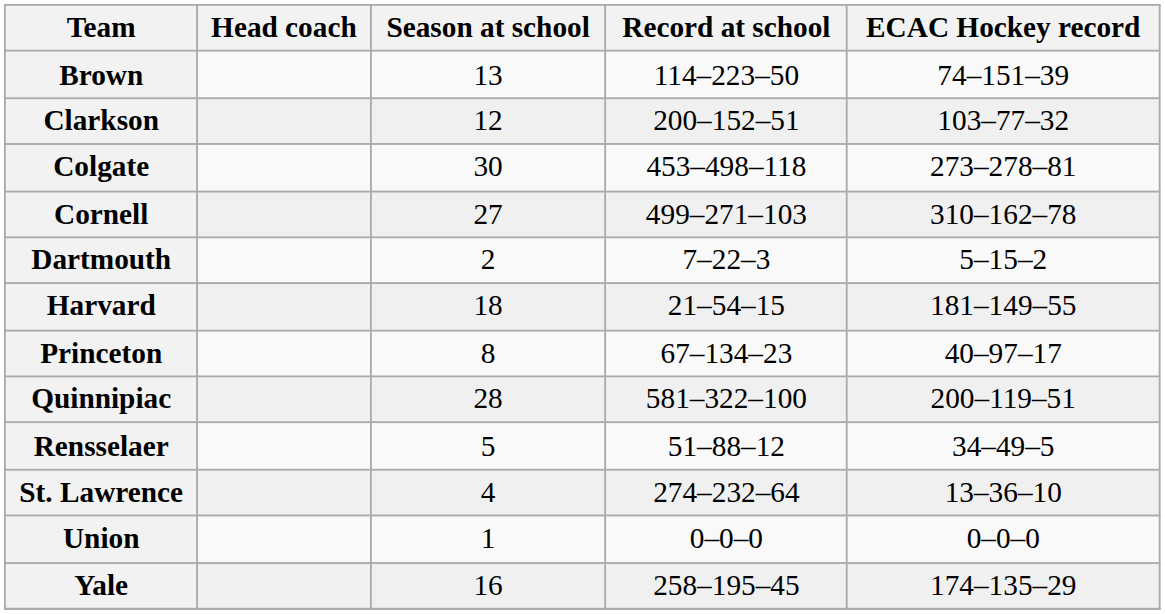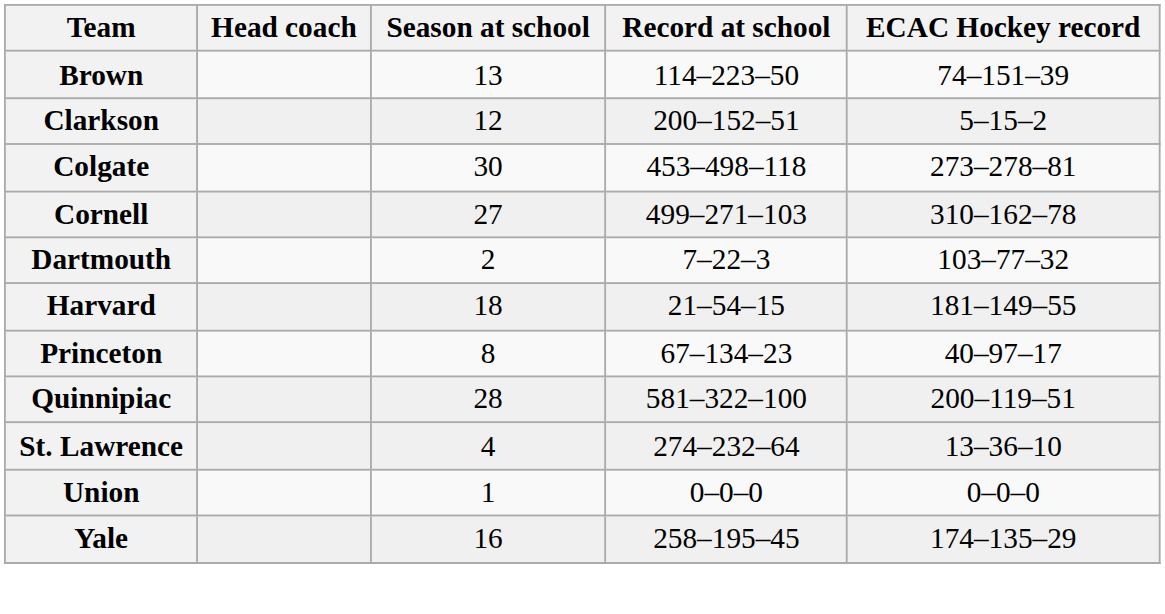(1003, 120) 103–77–32 -> (1003, 120) 5–15–2
(1003, 259) 5–15–2 -> (1003, 259) 103–77–32
- row: (101, 445)
